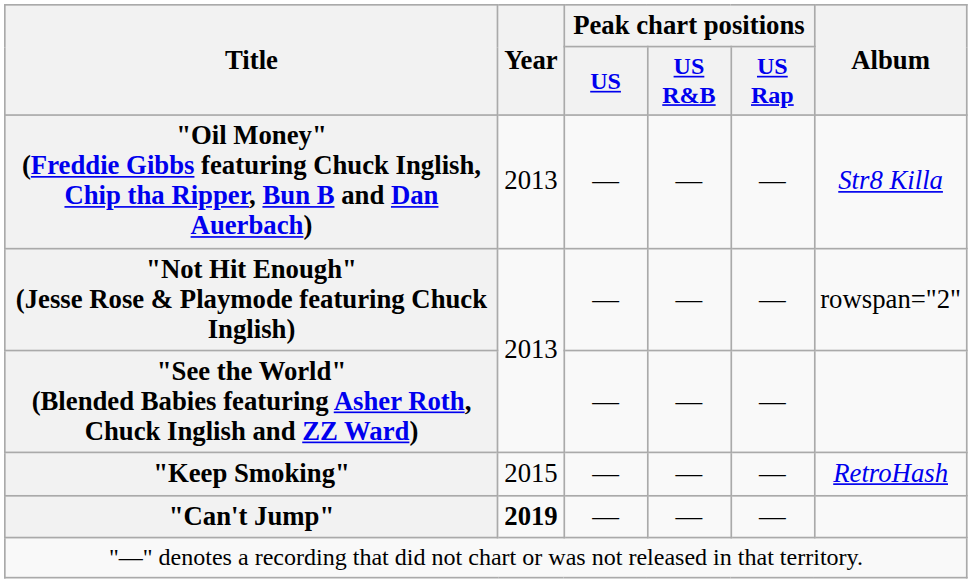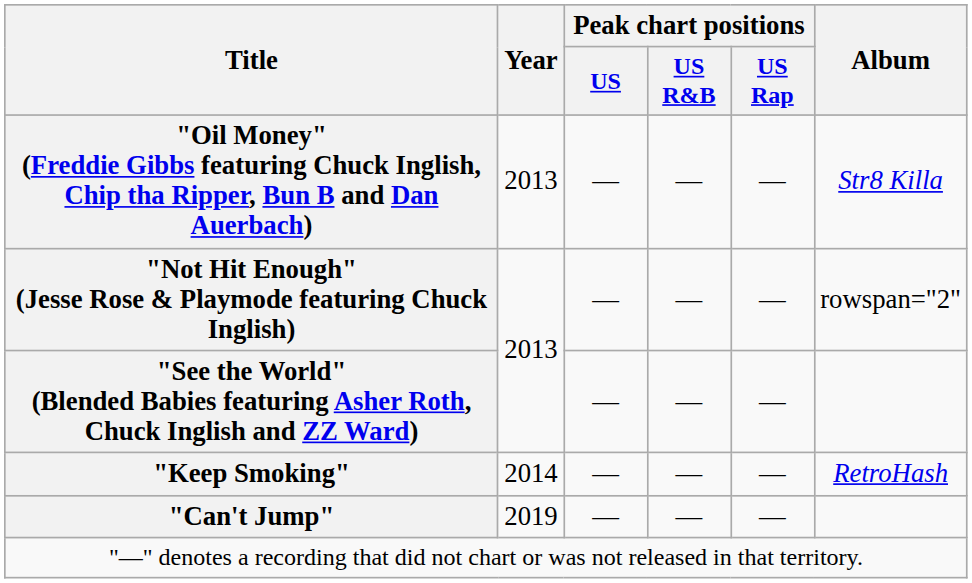(531, 473) 2015 -> (531, 473) 2014
(531, 516) bold -> (531, 516) normal
